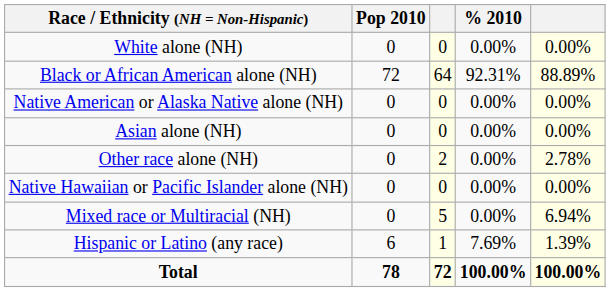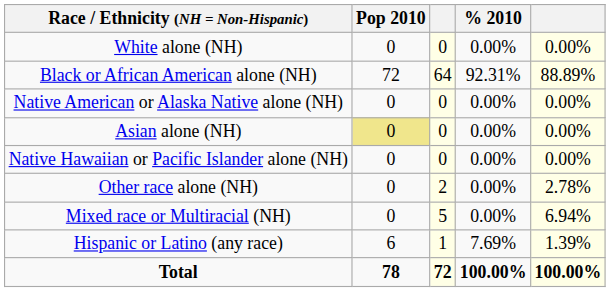(391, 131) no background -> (391, 131) khaki background
rows swapped: (178, 187) <-> (178, 159)
